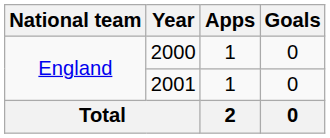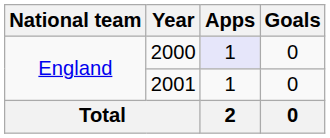(230, 52) no background -> (230, 52) lavender background
